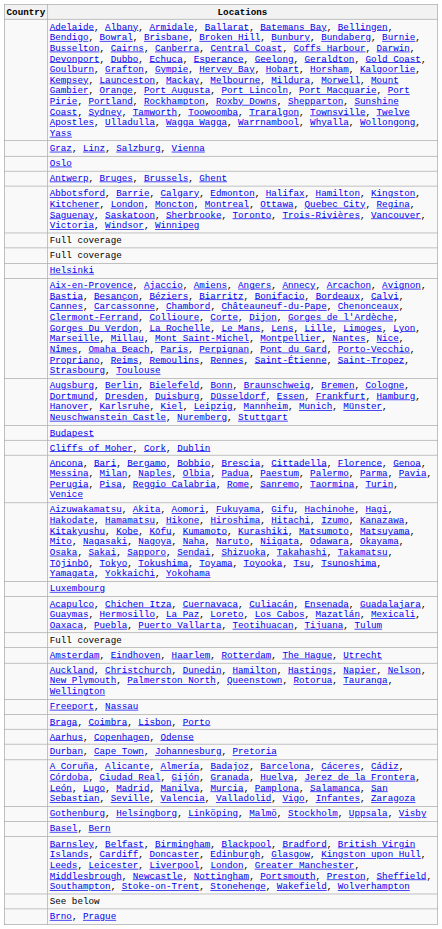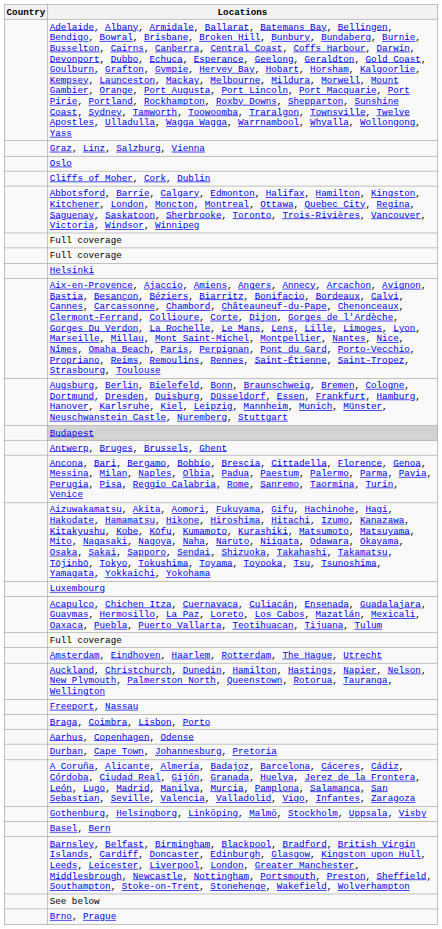(138, 179) Antwerp, Bruges, Brussels, Ghent -> (130, 179) Cliffs of Moher, Cork, Dublin
(72, 433) no background -> (72, 433) lightgrey background
(130, 448) Cliffs of Moher, Cork, Dublin -> (138, 448) Antwerp, Bruges, Brussels, Ghent
